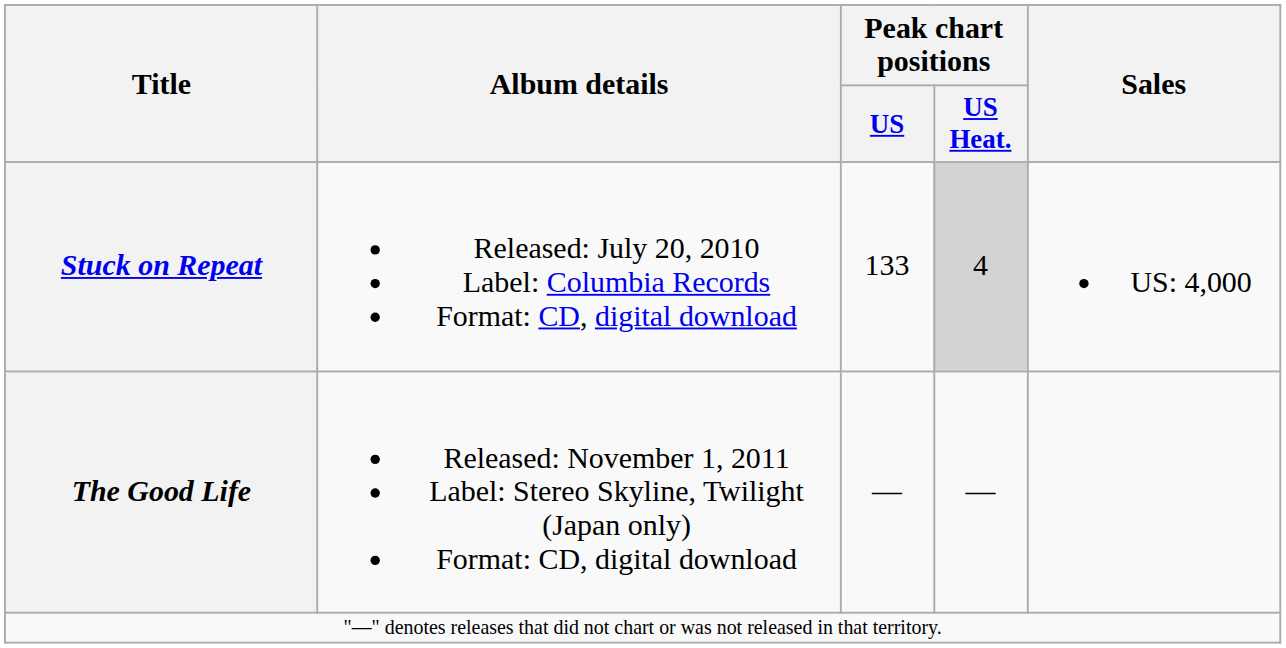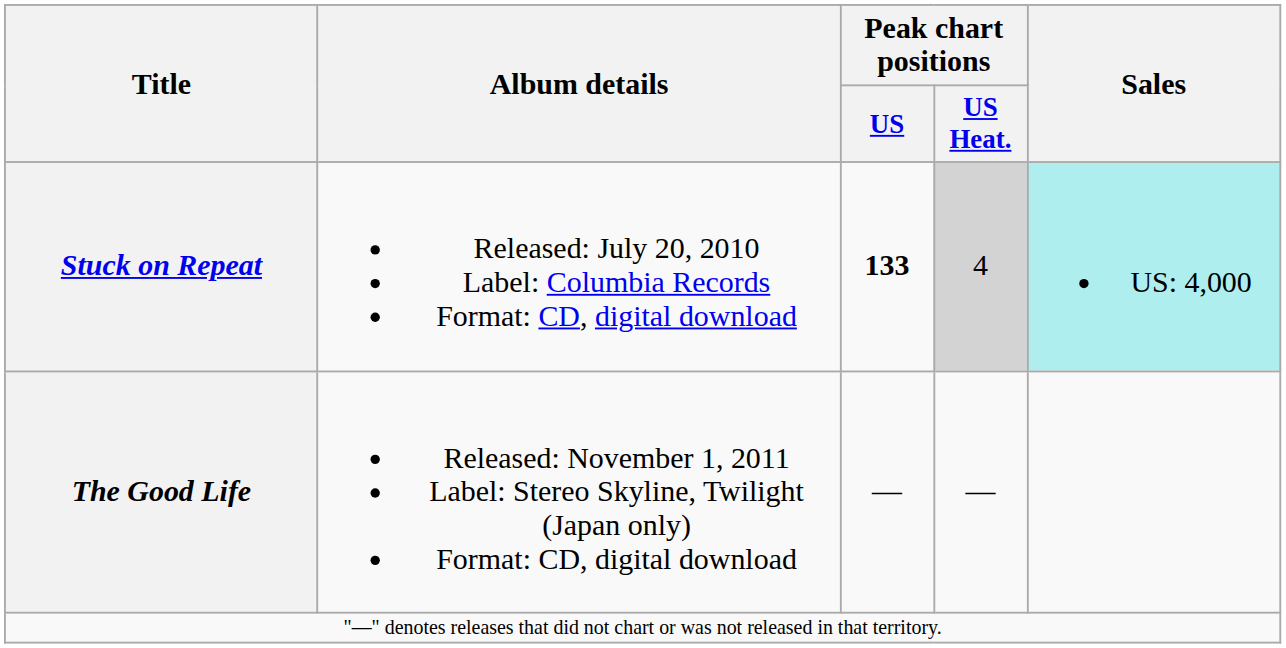(887, 265) normal -> (887, 265) bold
(1154, 283) no background -> (1154, 283) paleturquoise background
